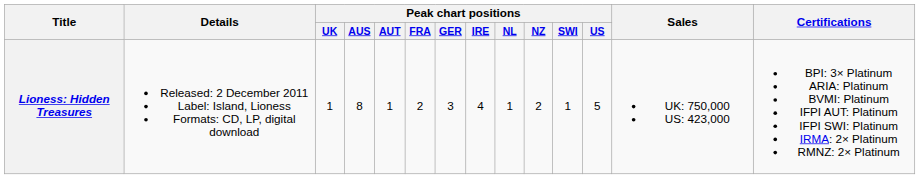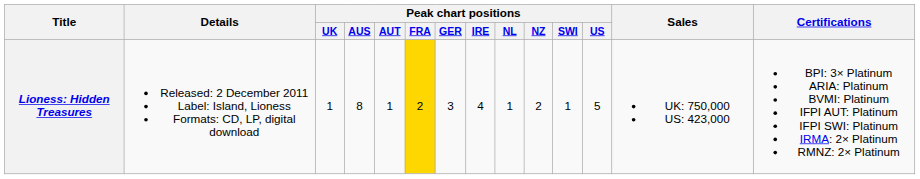(420, 106) no background -> (420, 106) gold background
